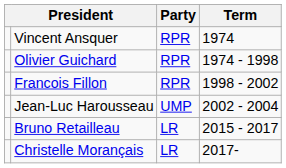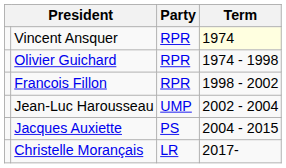(218, 38) no background -> (218, 38) lightyellow background
+ row: (68, 128)
- row: (67, 128)
